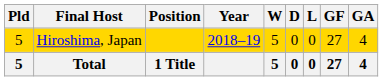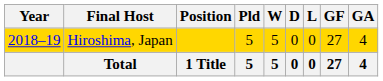columns swapped: (234, 16) <-> (19, 16)
